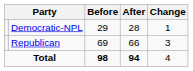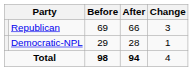rows swapped: (35, 43) <-> (47, 27)
